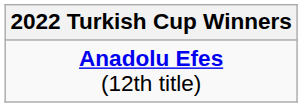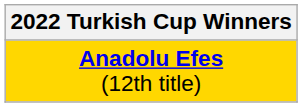(151, 70) no background -> (151, 70) gold background
